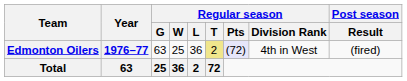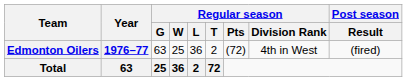(214, 50) khaki background -> (214, 50) no background
(236, 50) lavender background -> (236, 50) no background
